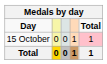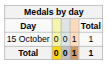(91, 39) pink background -> (91, 39) no background
